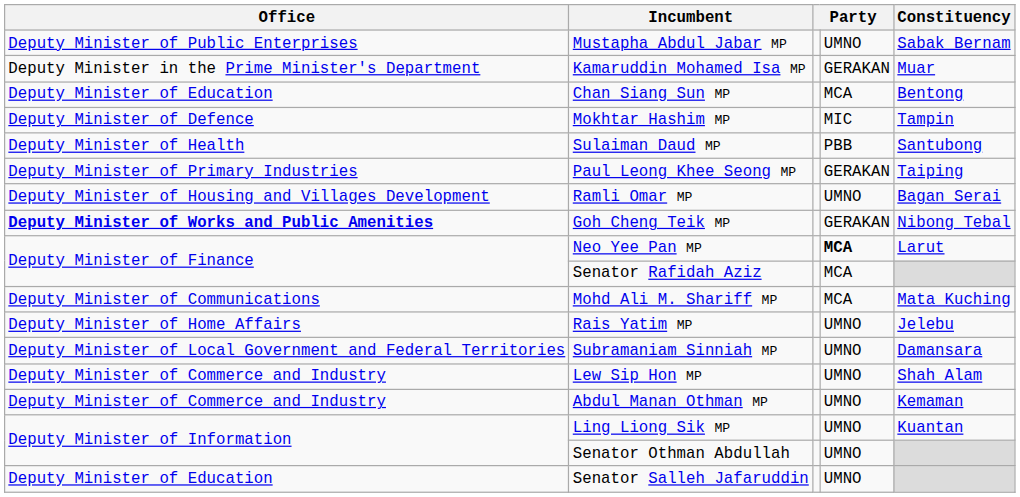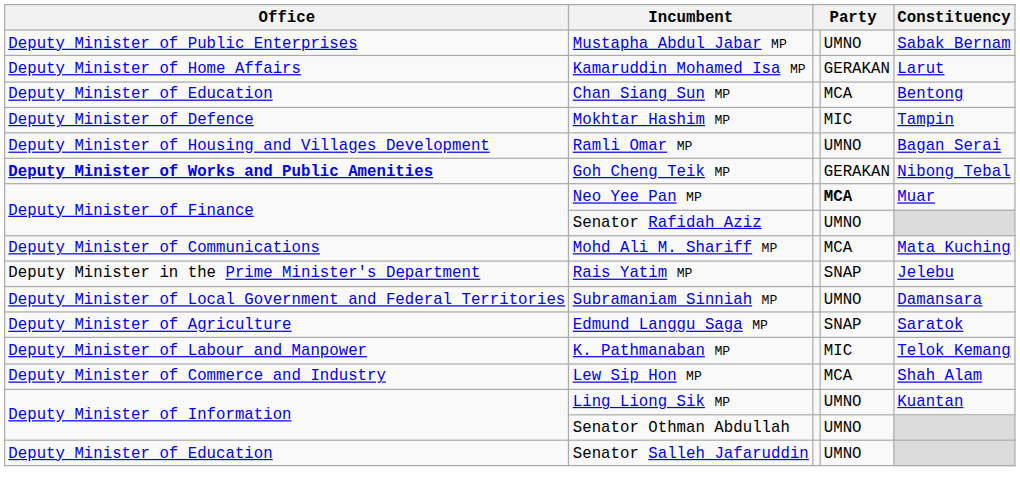(244, 69) Deputy Minister in the Prime Minister's Department -> (155, 69) Deputy Minister of Home Affairs
(916, 69) Muar -> (921, 69) Larut
- row: (647, 146)
- row: (684, 171)
(921, 248) Larut -> (916, 197) Muar
(838, 274) MCA -> (843, 223) UMNO
(155, 325) Deputy Minister of Home Affairs -> (244, 274) Deputy Minister in the Prime Minister's Department
(843, 325) UMNO -> (843, 274) SNAP
+ row: (670, 325)
+ row: (651, 351)
(843, 376) UMNO -> (838, 376) MCA
- row: (670, 402)
